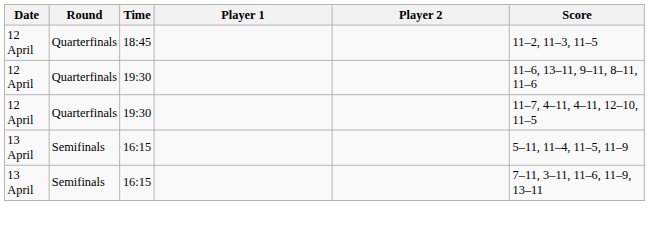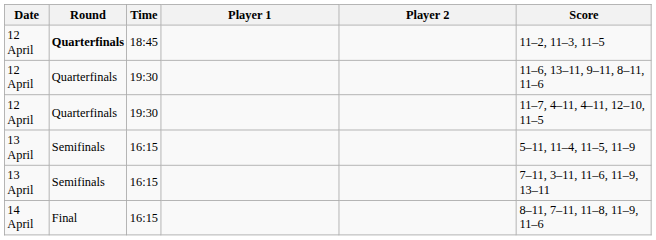(84, 42) normal -> (88, 42) bold
+ row: (20, 218)
